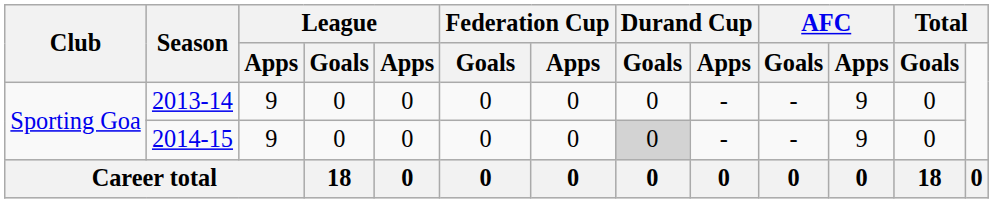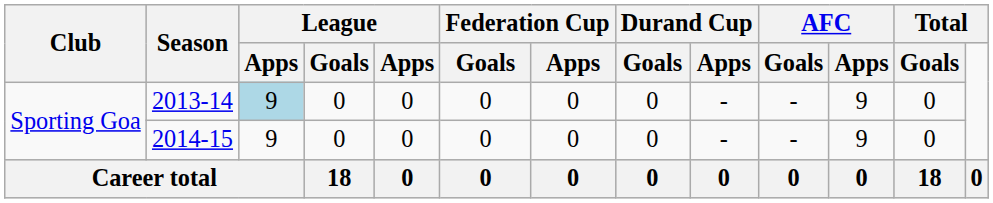(271, 100) no background -> (271, 100) lightblue background
(652, 139) lightgrey background -> (652, 139) no background
